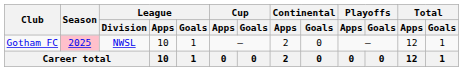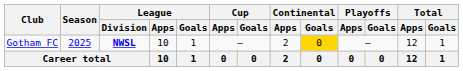(80, 43) pink background -> (80, 43) no background
(124, 43) normal -> (124, 43) bold
(319, 43) no background -> (319, 43) gold background
